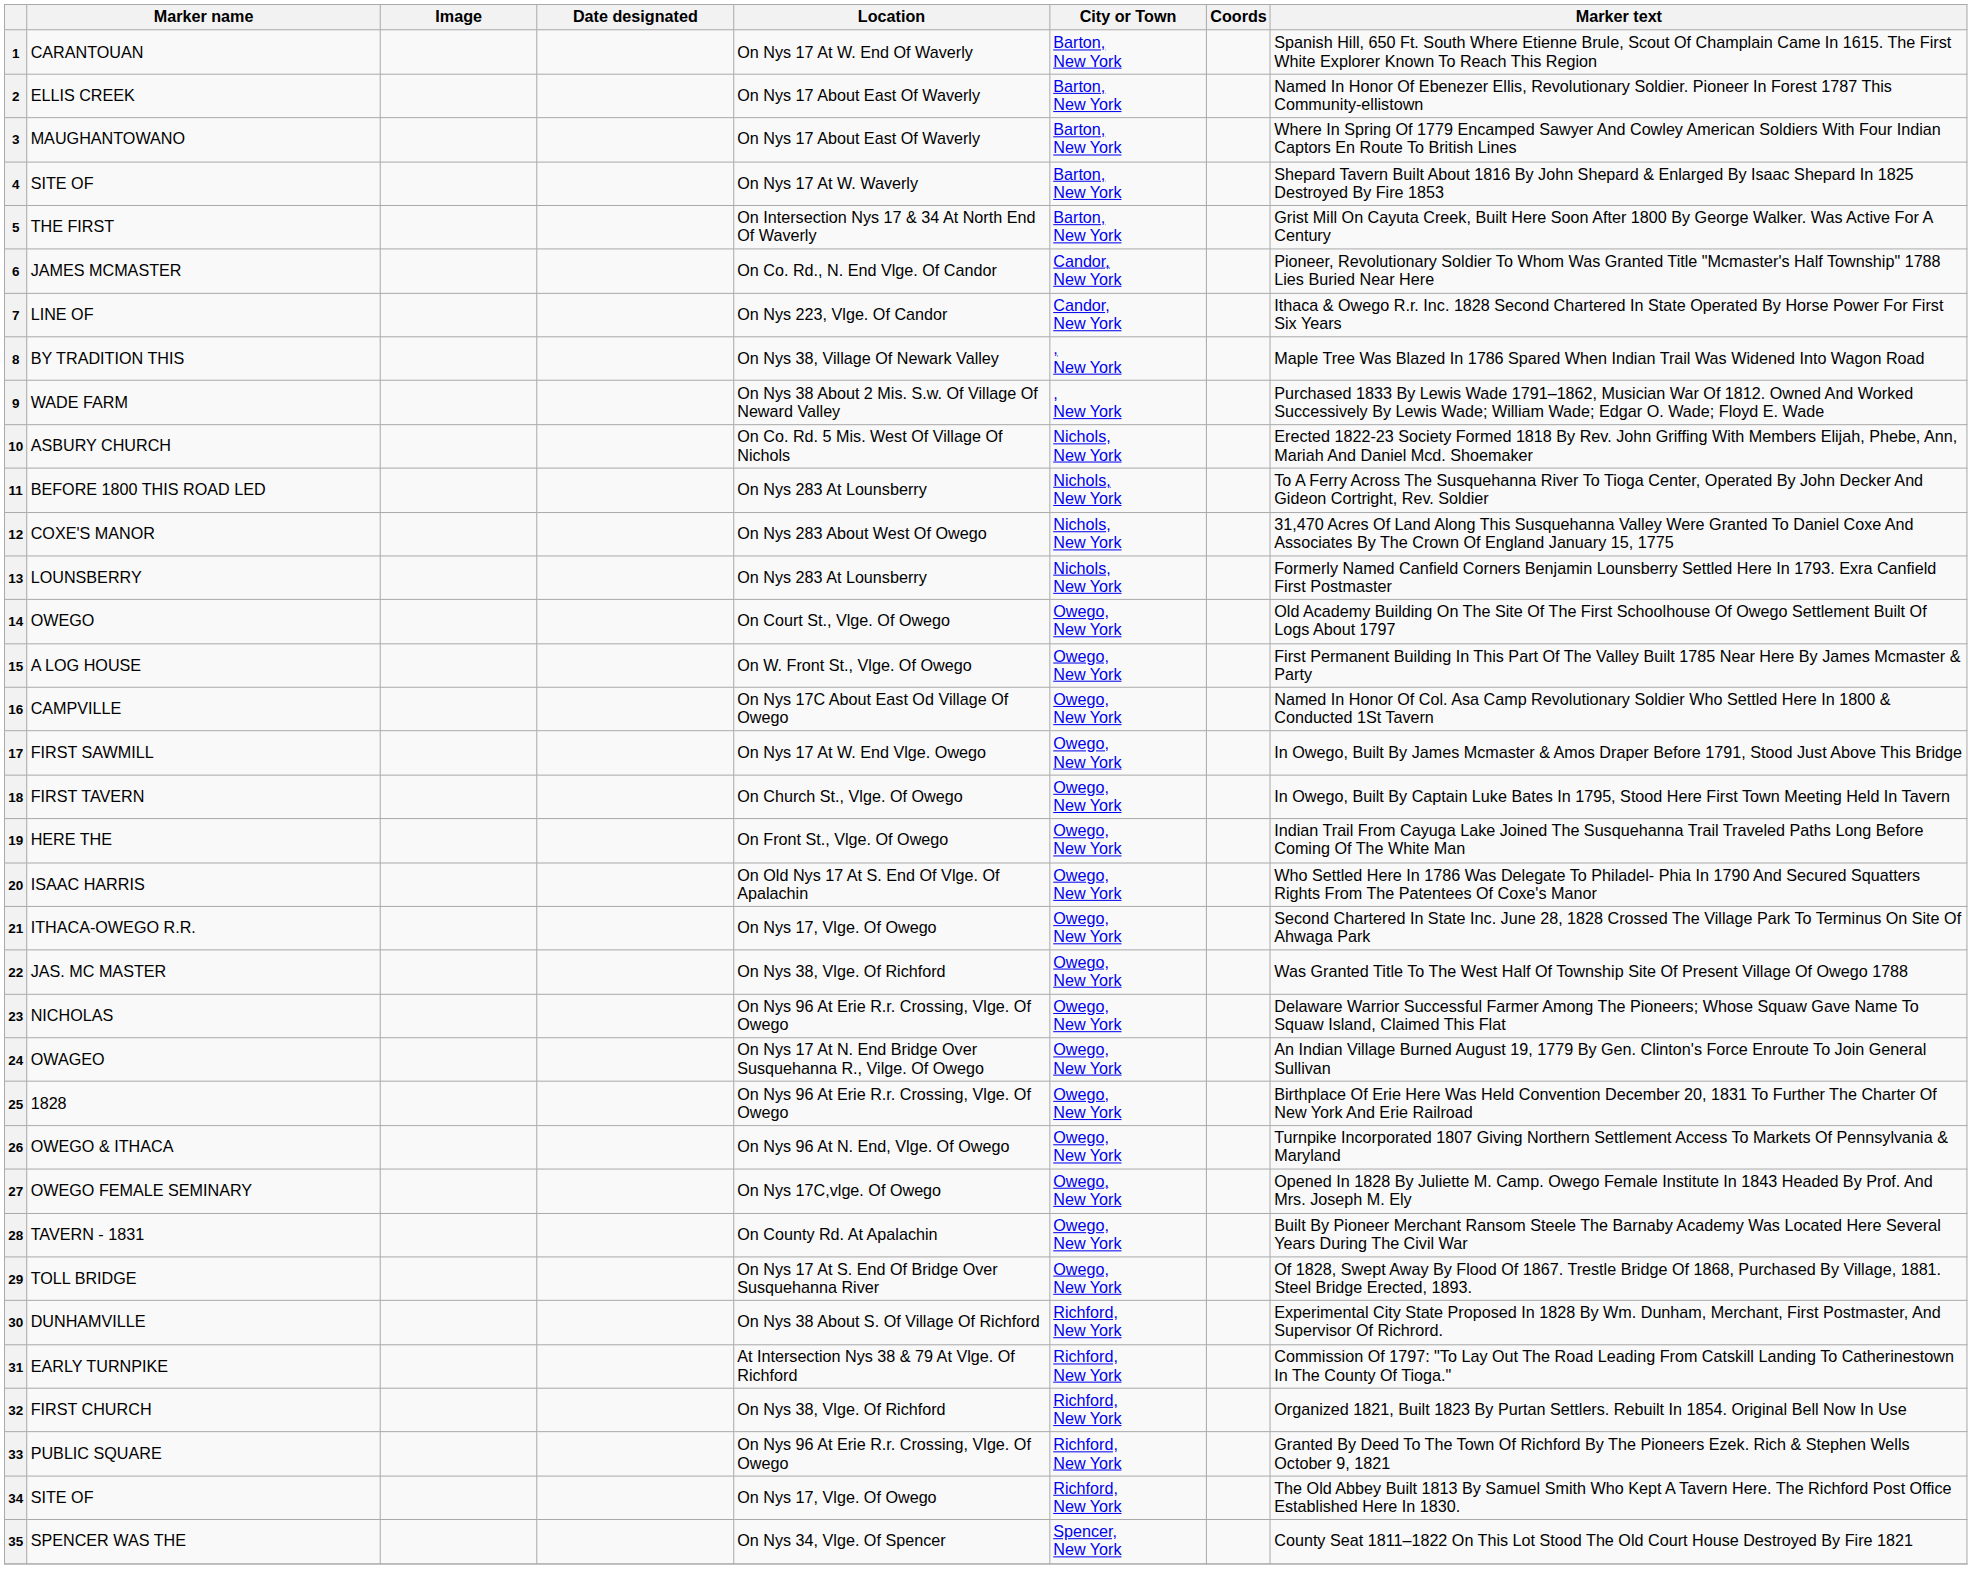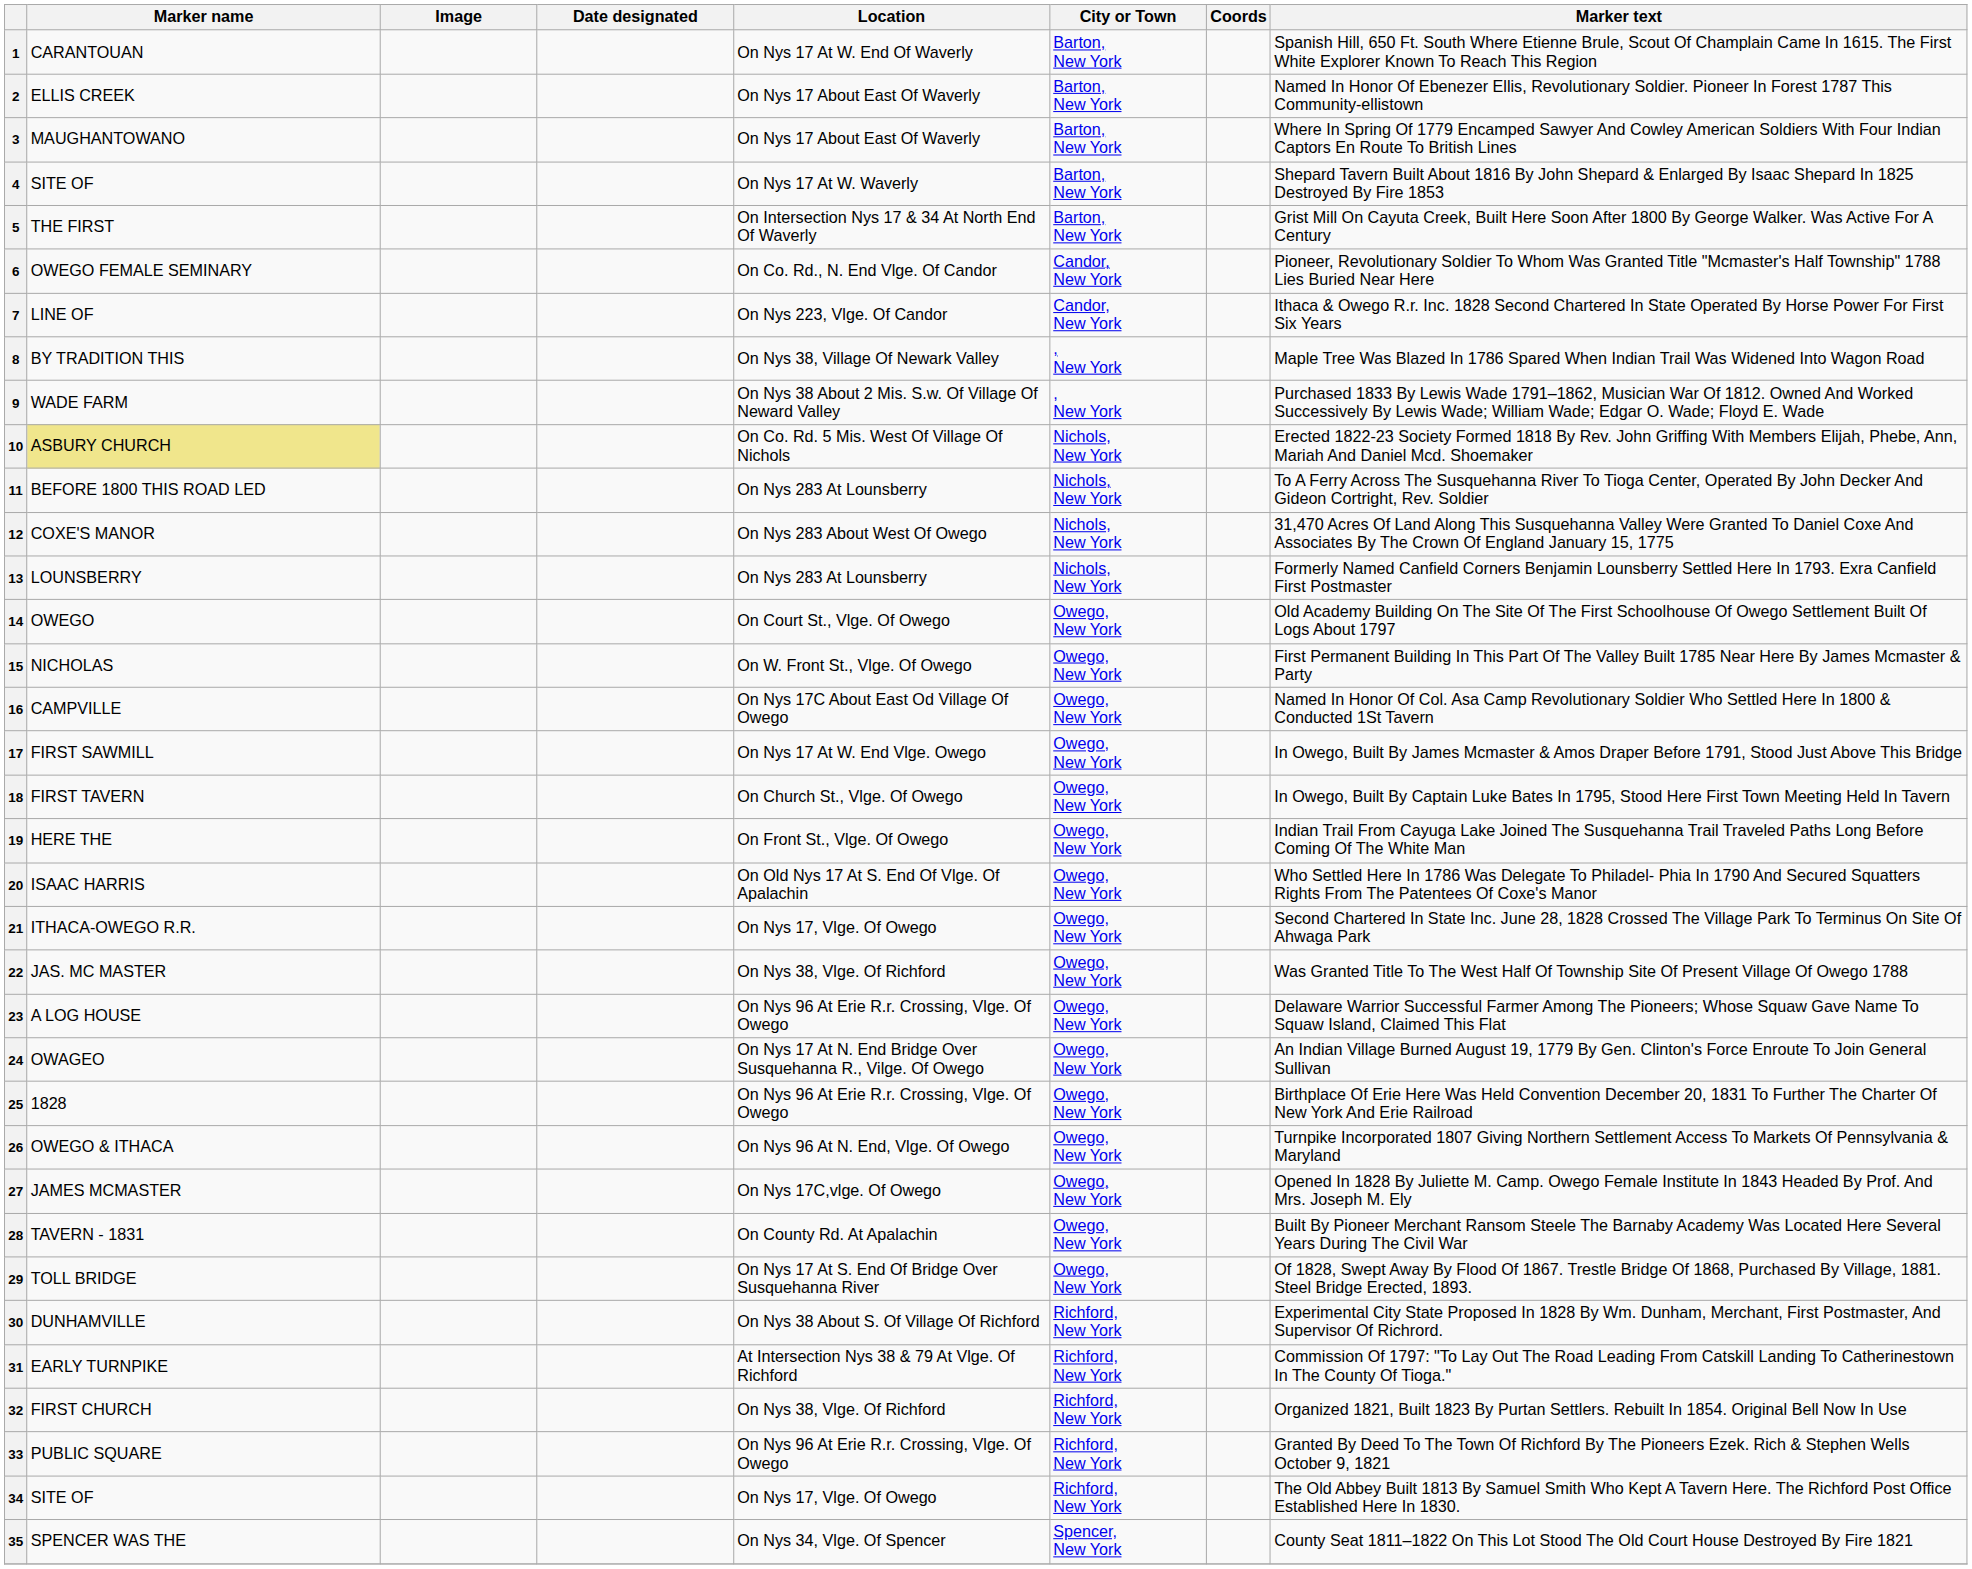(106, 271) JAMES MCMASTER -> (141, 271) OWEGO FEMALE SEMINARY
(101, 446) no background -> (101, 446) khaki background
(86, 665) A LOG HOUSE -> (72, 665) NICHOLAS
(72, 1015) NICHOLAS -> (86, 1015) A LOG HOUSE
(141, 1191) OWEGO FEMALE SEMINARY -> (106, 1191) JAMES MCMASTER
